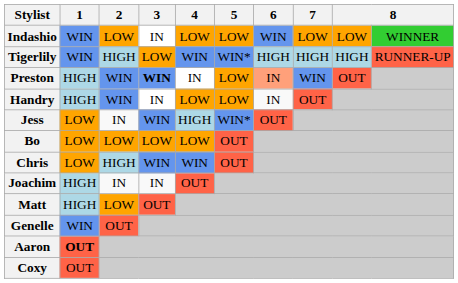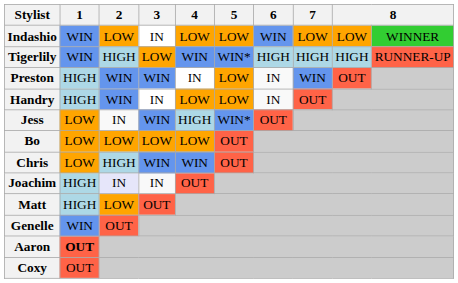(157, 78) bold -> (157, 78) normal
(273, 78) lightsalmon background -> (273, 78) no background
(119, 183) no background -> (119, 183) lavender background
